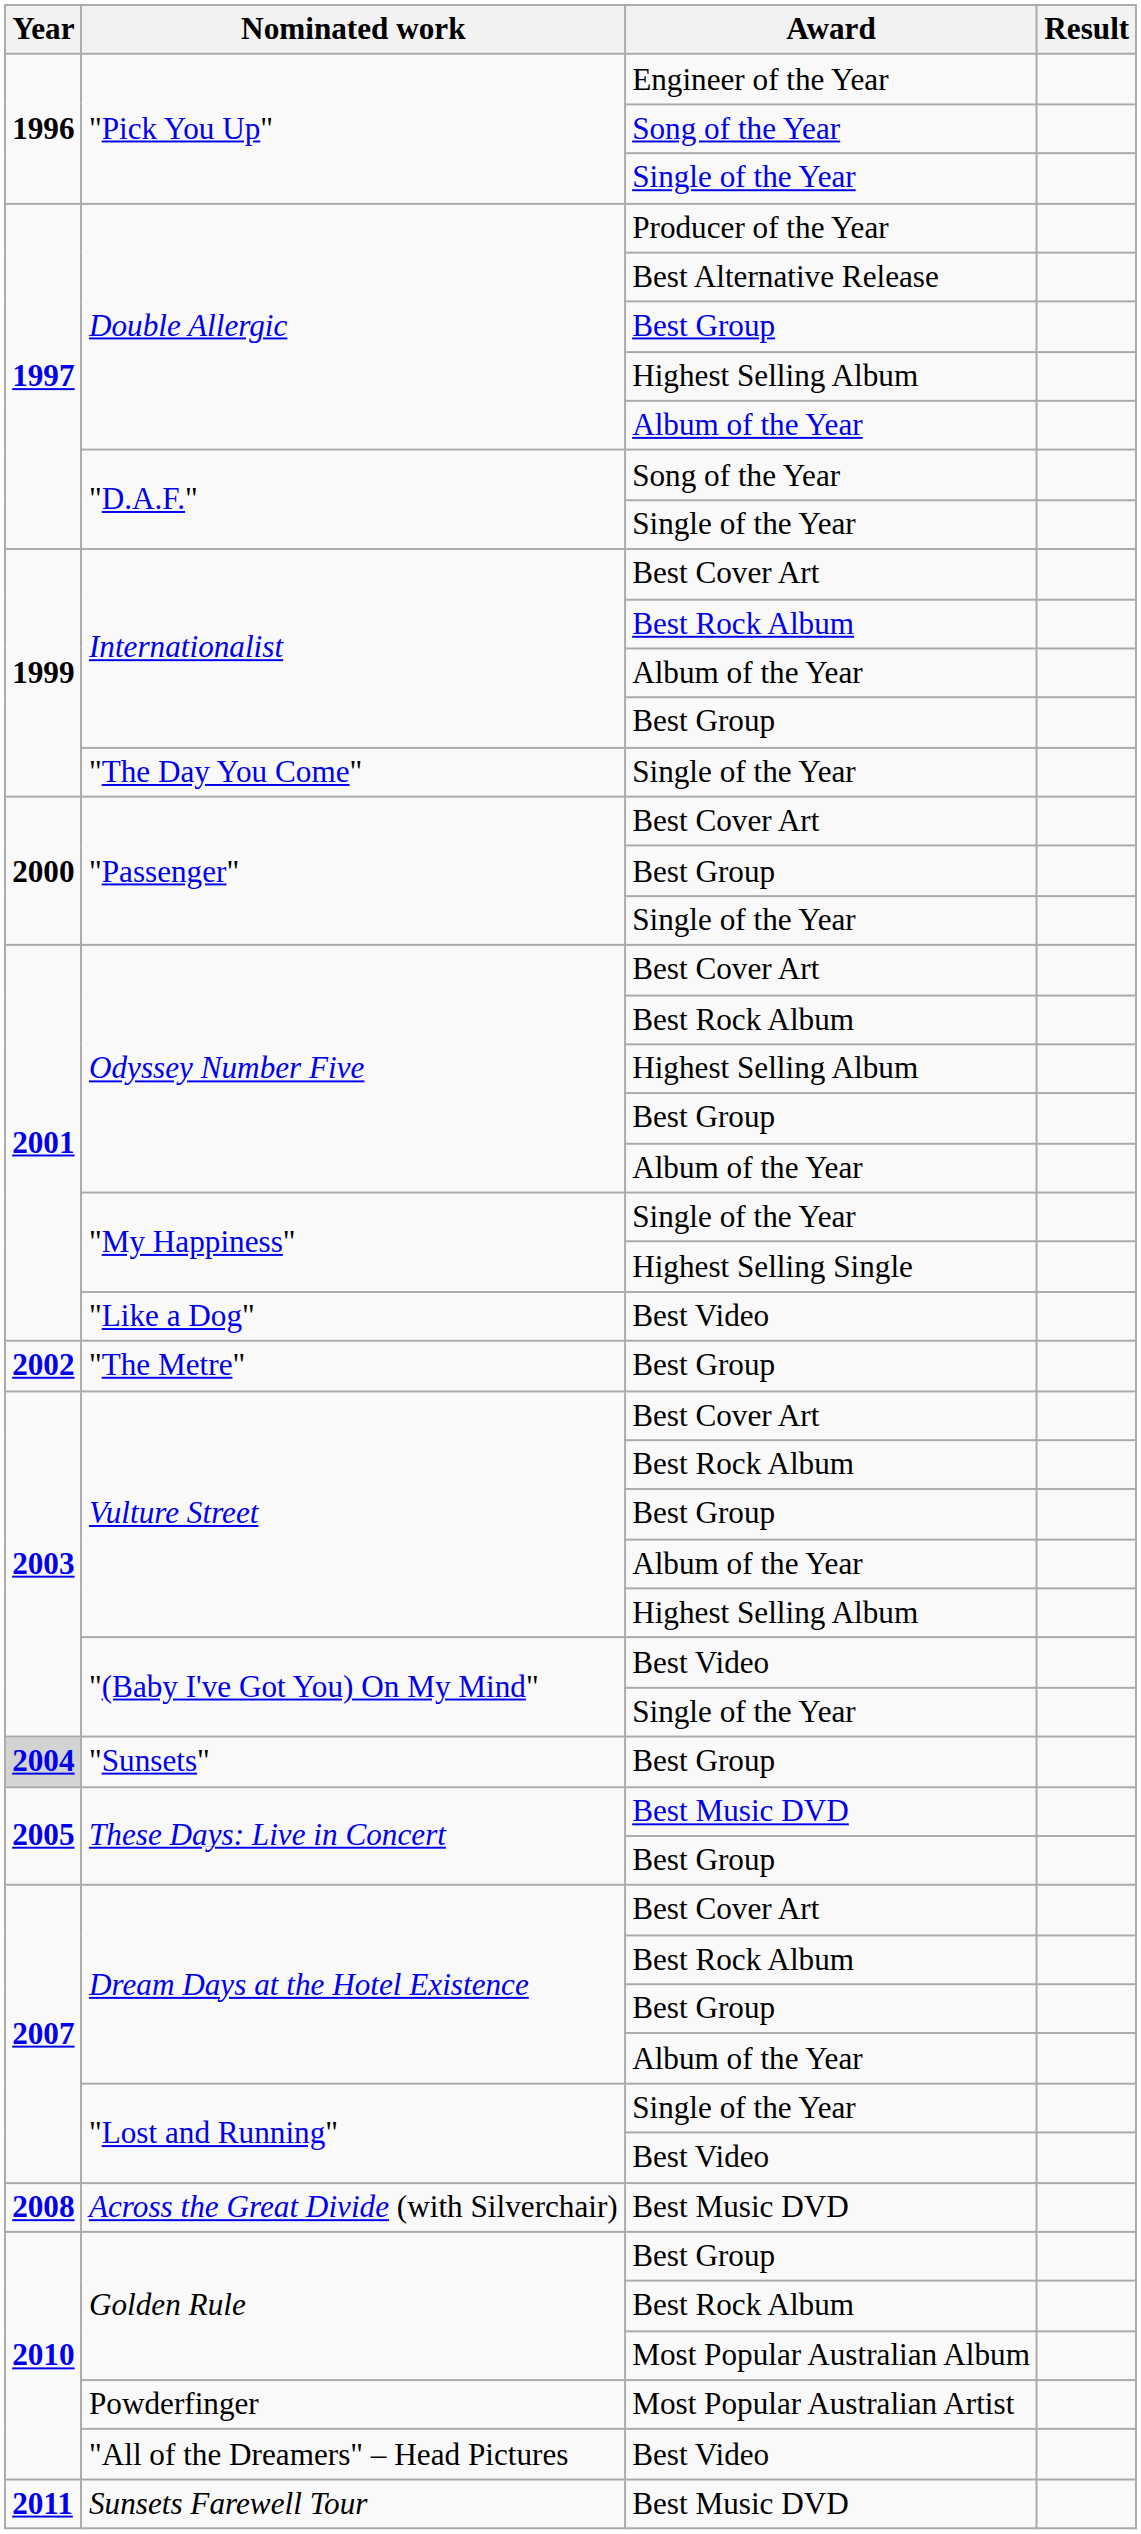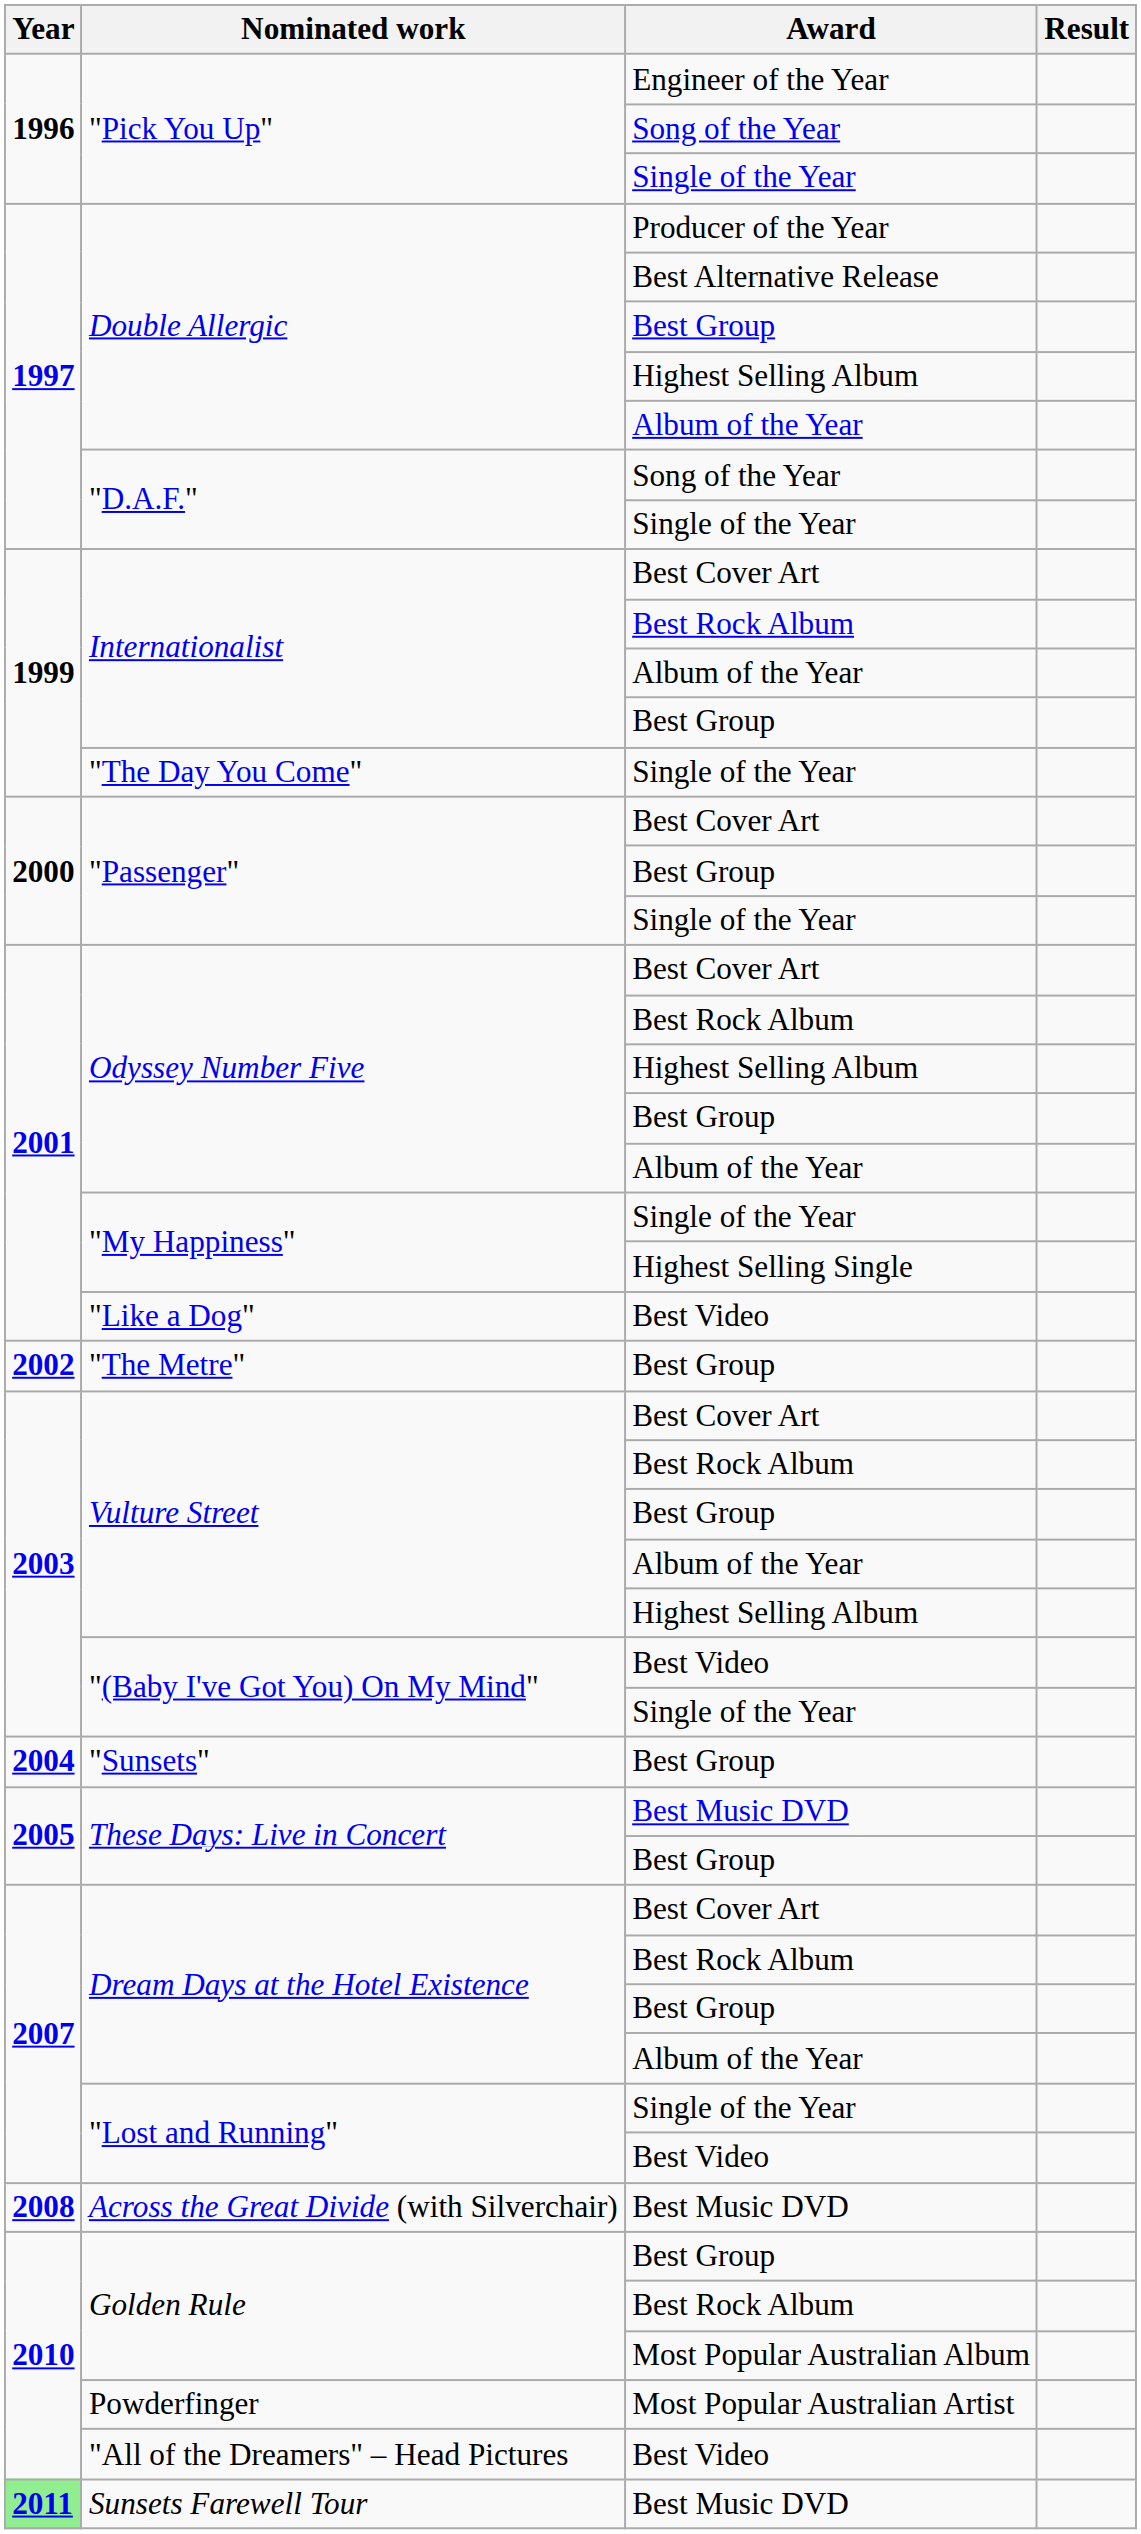(43, 1761) lightgrey background -> (43, 1761) no background
(43, 2503) no background -> (43, 2503) lightgreen background
